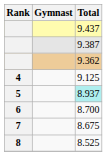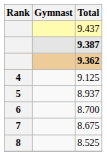(88, 45) normal -> (88, 45) bold
(88, 61) normal -> (88, 61) bold
(88, 94) paleturquoise background -> (88, 94) no background
